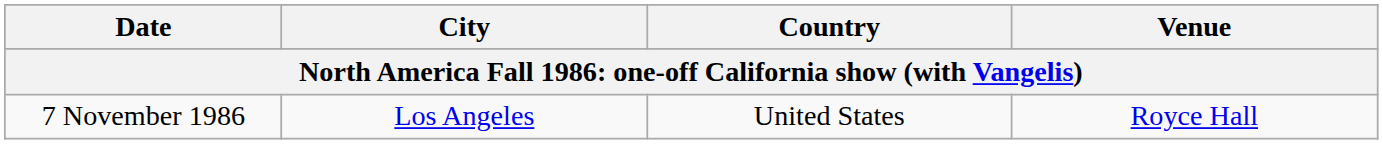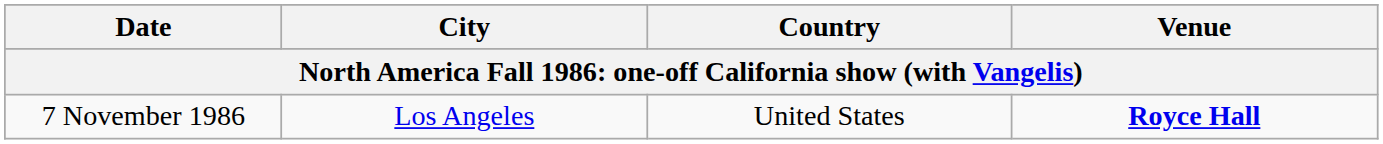(1194, 116) normal -> (1194, 116) bold
